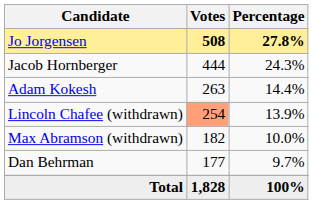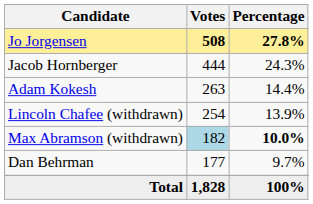(214, 114) lightsalmon background -> (214, 114) no background
(214, 138) no background -> (214, 138) lightblue background
(285, 138) normal -> (283, 138) bold
